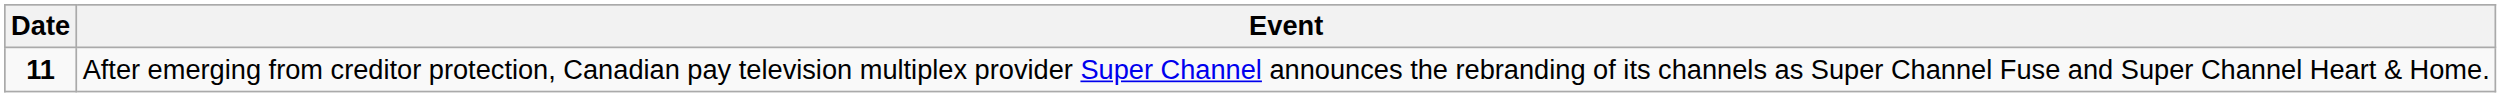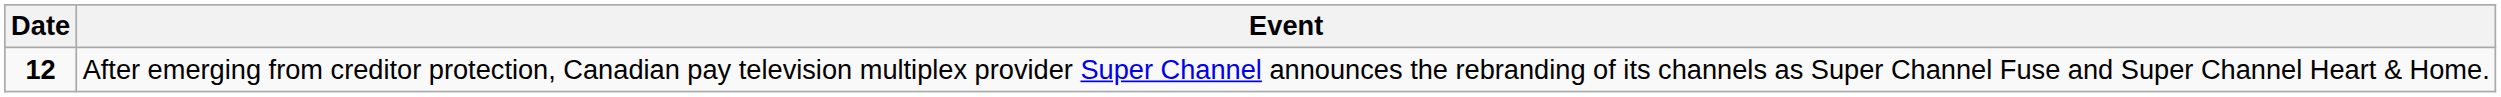(41, 69) 11 -> (41, 69) 12
